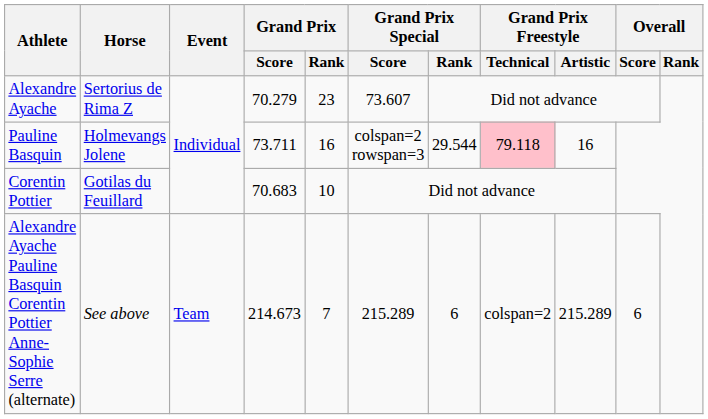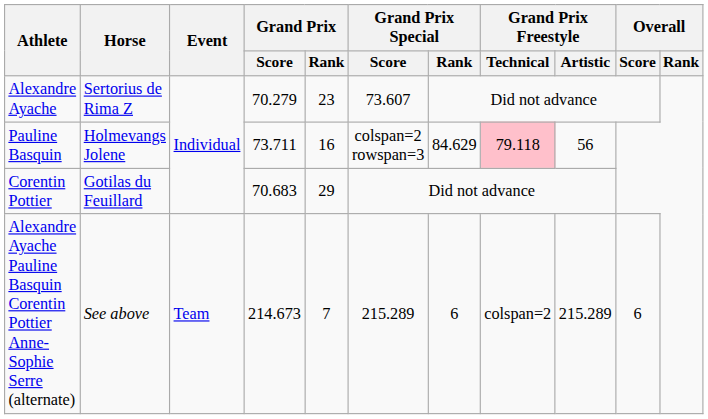(454, 145) 29.544 -> (454, 145) 84.629
(585, 145) 16 -> (585, 145) 56
(326, 191) 10 -> (326, 191) 29
